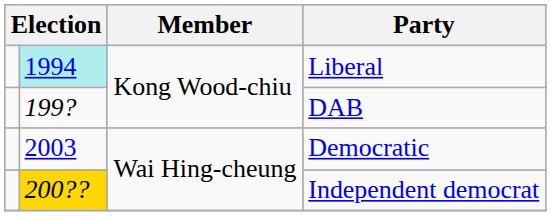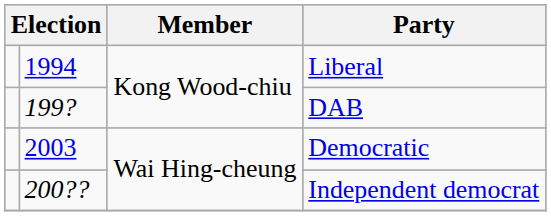(51, 66) paleturquoise background -> (51, 66) no background
(57, 189) gold background -> (57, 189) no background
